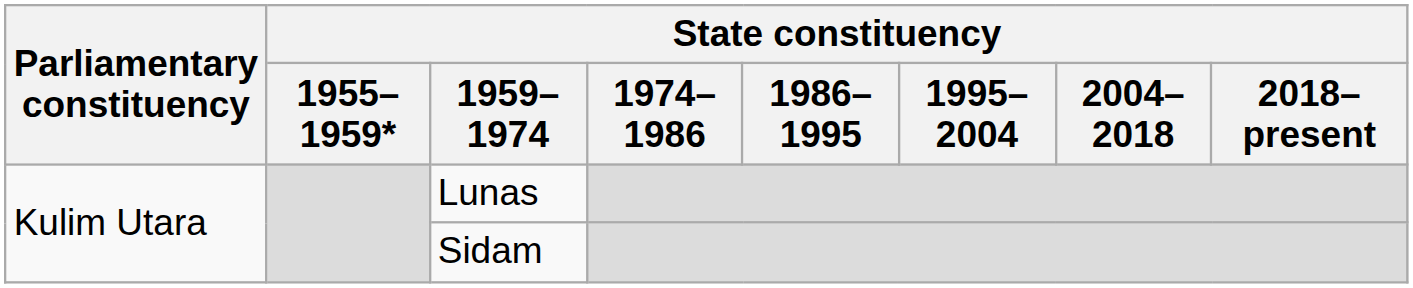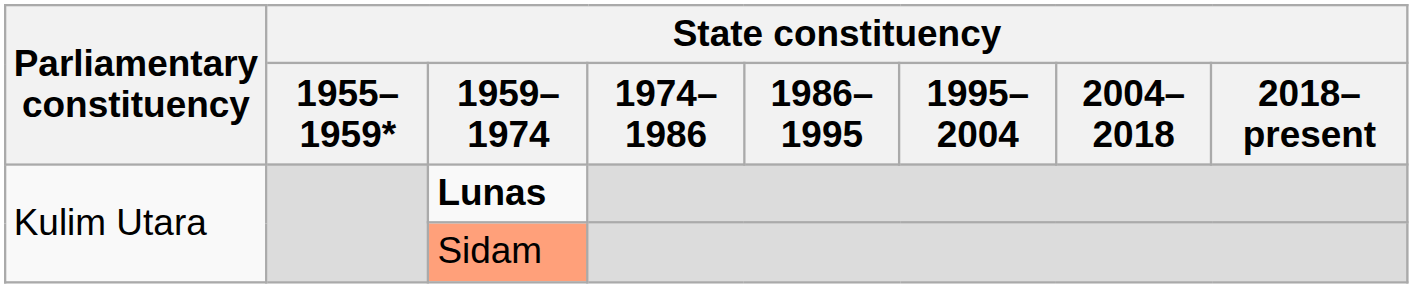(488, 192) normal -> (492, 192) bold
(490, 251) no background -> (490, 251) lightsalmon background
